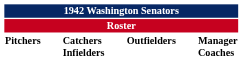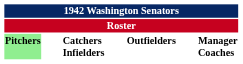(23, 40) no background -> (23, 40) lightgreen background
